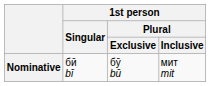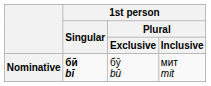(71, 68) normal -> (71, 68) bold
